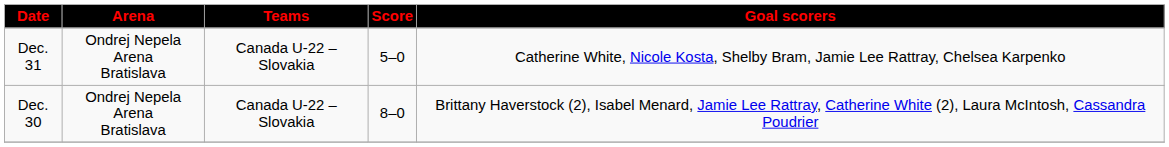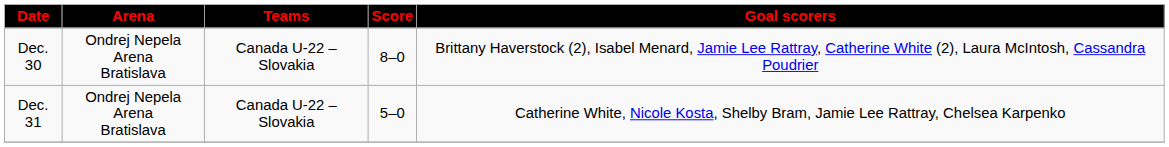rows swapped: (33, 113) <-> (33, 56)
